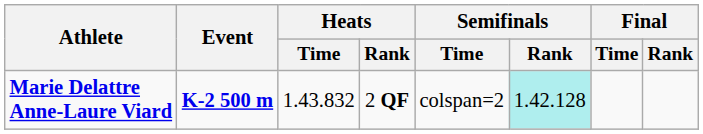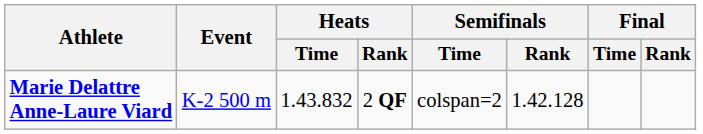(227, 100) bold -> (226, 100) normal
(550, 100) paleturquoise background -> (548, 100) no background
